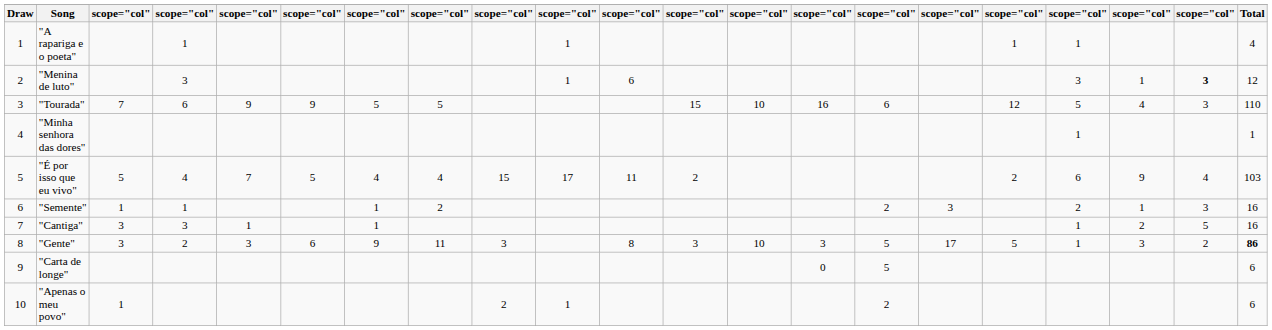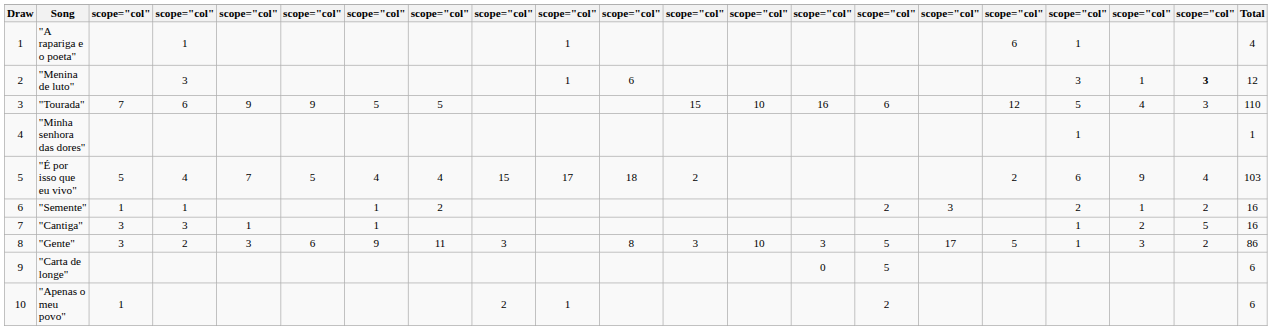(1014, 43) 1 -> (1014, 43) 6
(631, 177) 11 -> (631, 177) 18
(1206, 208) 3 -> (1206, 208) 2
(1252, 243) bold -> (1252, 243) normal
